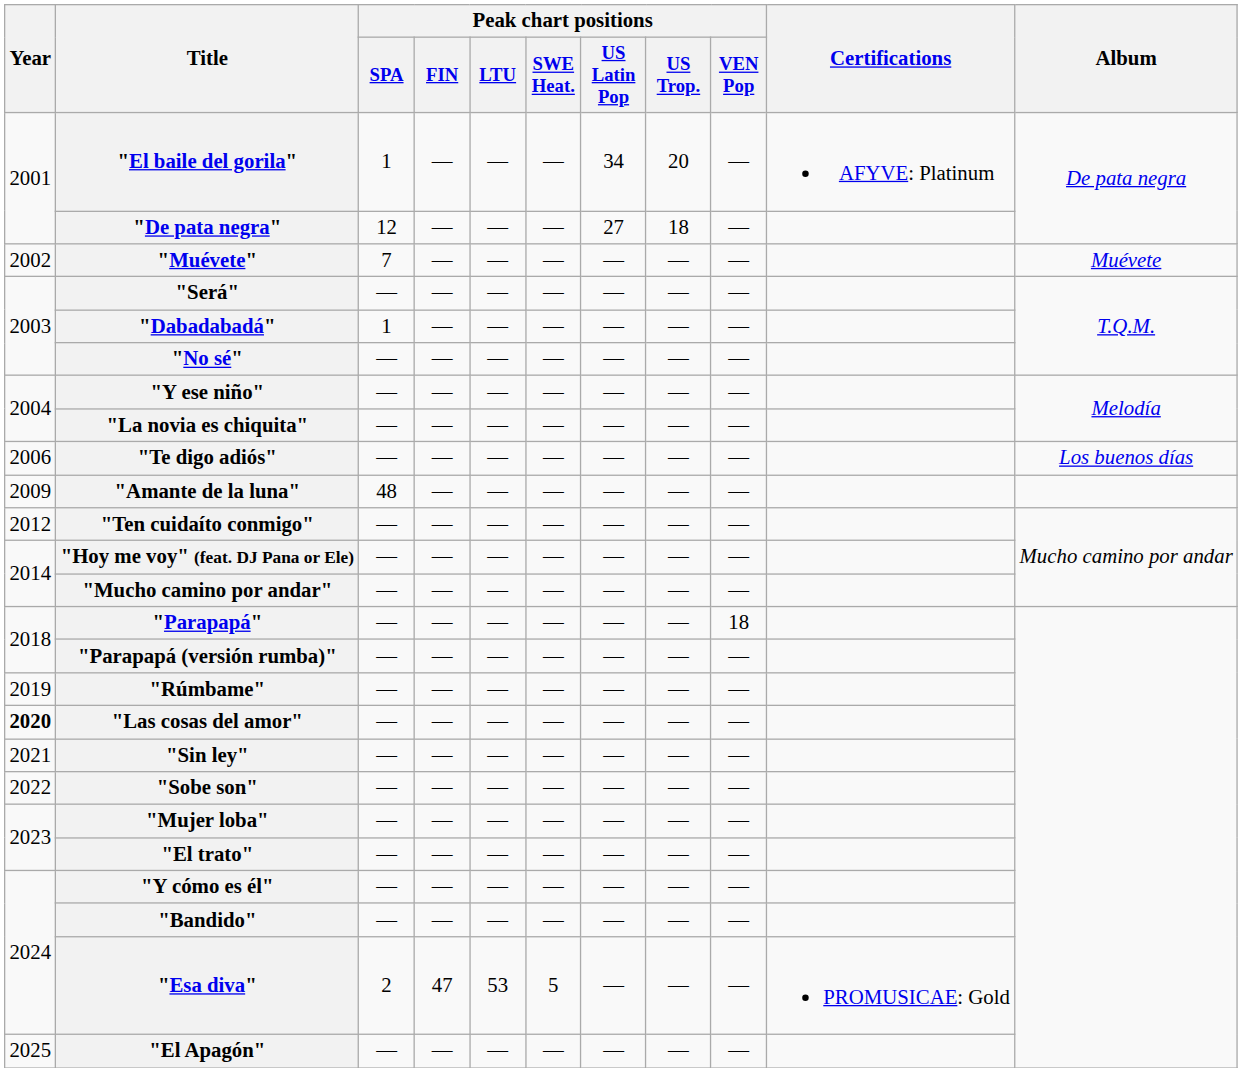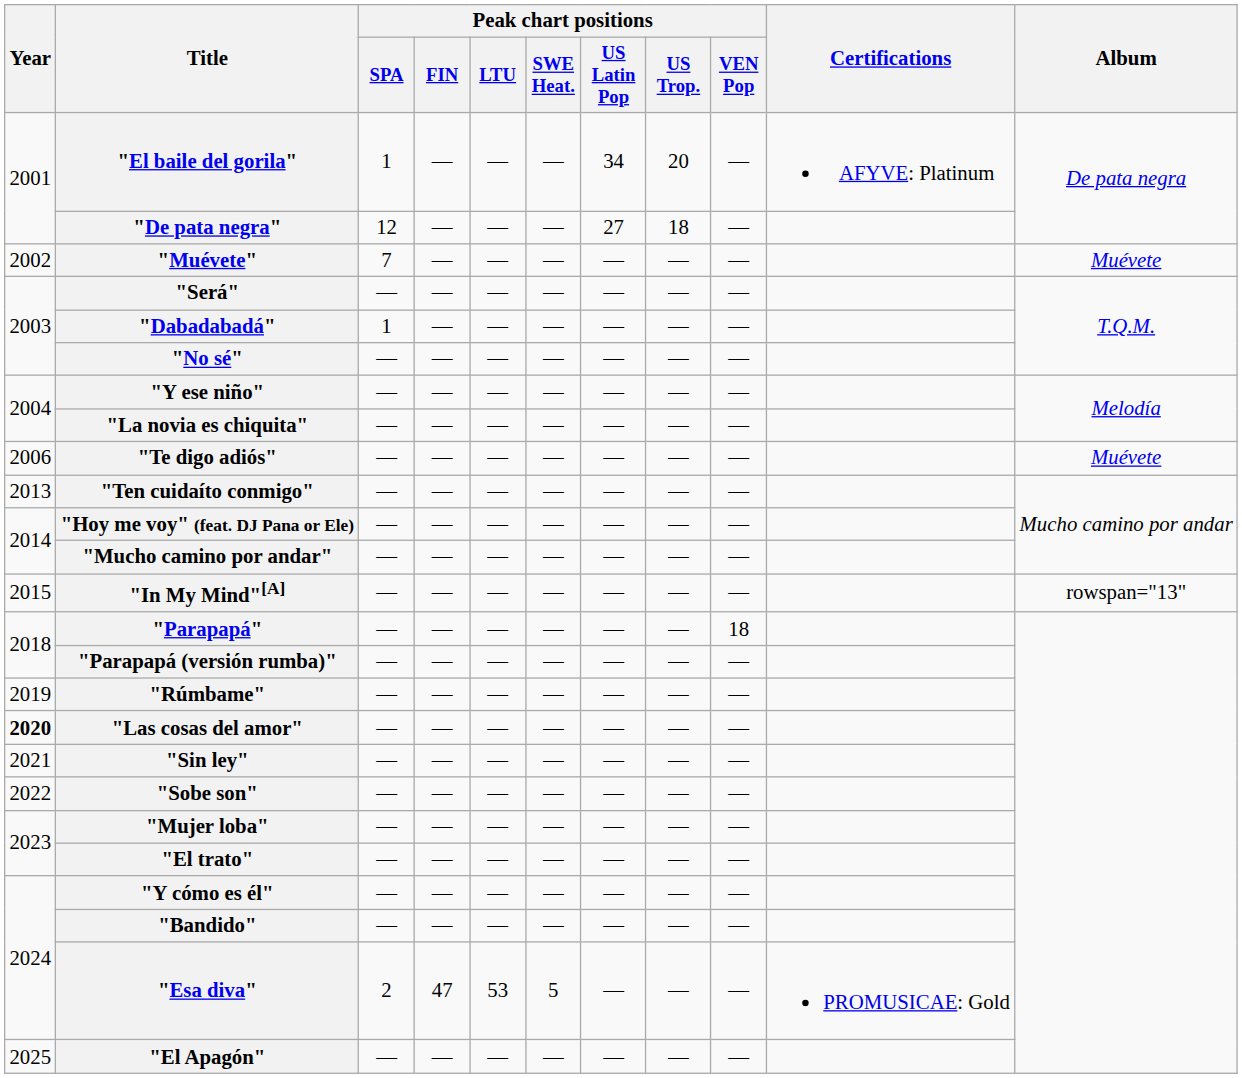(1126, 457) Los buenos días -> (1126, 457) Muévete
- row: (207, 490)
(30, 523) 2012 -> (30, 490) 2013
+ row: (207, 592)
